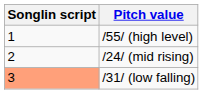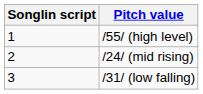(11, 78) lightsalmon background -> (11, 78) no background
